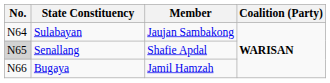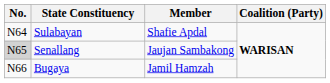(191, 31) Jaujan Sambakong -> (177, 31) Shafie Apdal
(177, 50) Shafie Apdal -> (191, 50) Jaujan Sambakong
